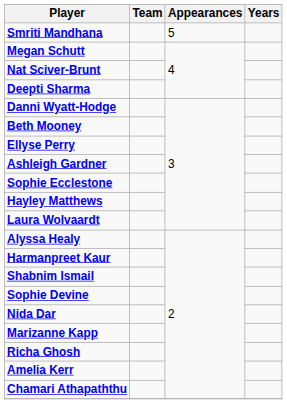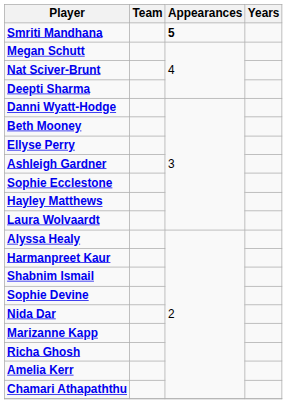(171, 32) normal -> (171, 32) bold
